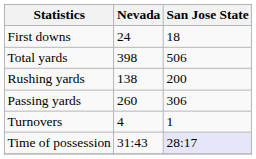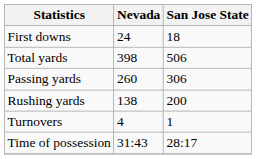rows swapped: (46, 79) <-> (44, 100)
(182, 143) lavender background -> (182, 143) no background
